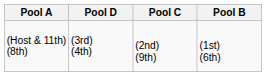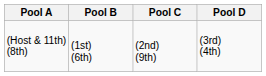columns swapped: (229, 12) <-> (101, 12)
